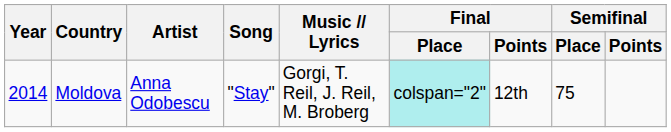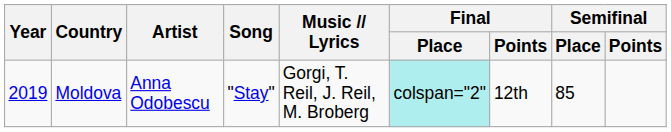(28, 93) 2014 -> (28, 93) 2019
(565, 93) 75 -> (565, 93) 85
